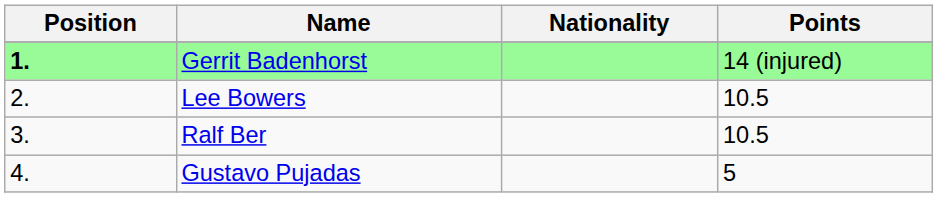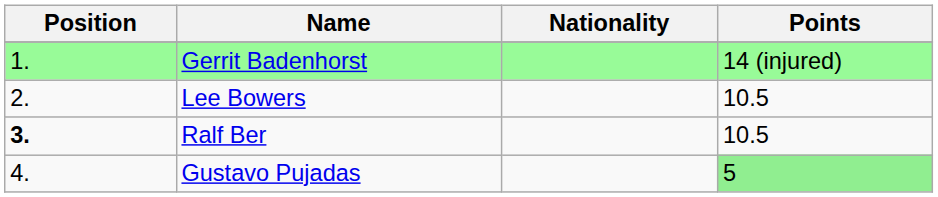(20, 60) bold -> (20, 60) normal
(20, 135) normal -> (20, 135) bold
(730, 172) no background -> (730, 172) lightgreen background
